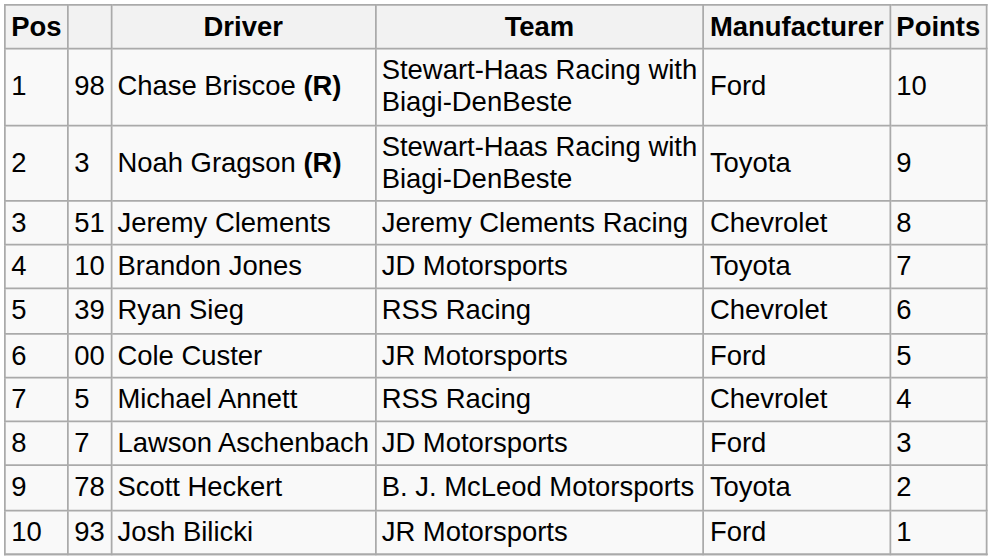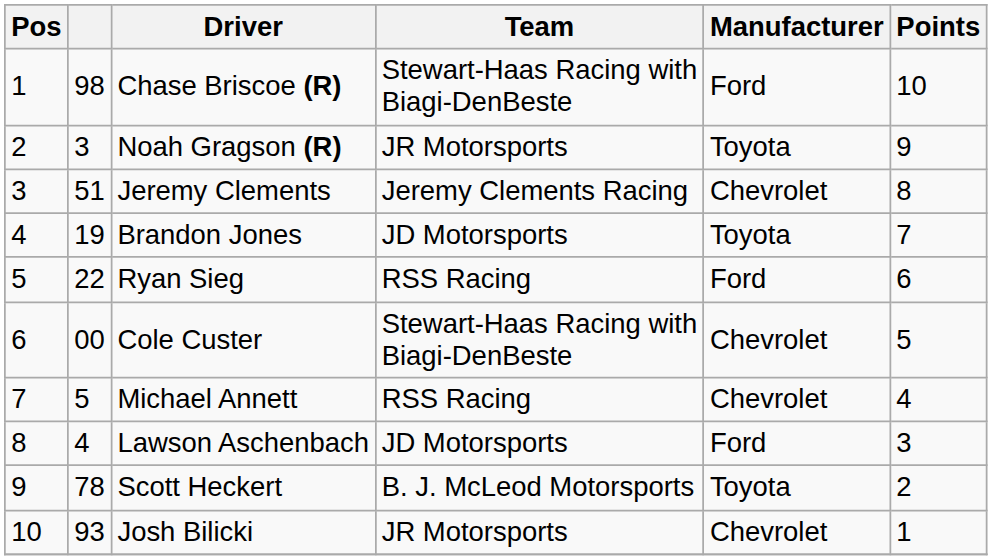(539, 161) Stewart-Haas Racing with Biagi-DenBeste -> (475, 146) JR Motorsports
(89, 266) 10 -> (89, 234) 19
(89, 310) 39 -> (89, 278) 22
(769, 310) Chevrolet -> (738, 278) Ford
(475, 354) JR Motorsports -> (539, 338) Stewart-Haas Racing with Biagi-DenBeste
(738, 354) Ford -> (769, 338) Chevrolet
(82, 442) 7 -> (82, 442) 4
(738, 531) Ford -> (769, 531) Chevrolet
